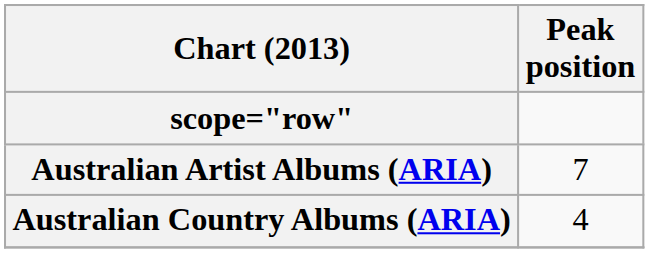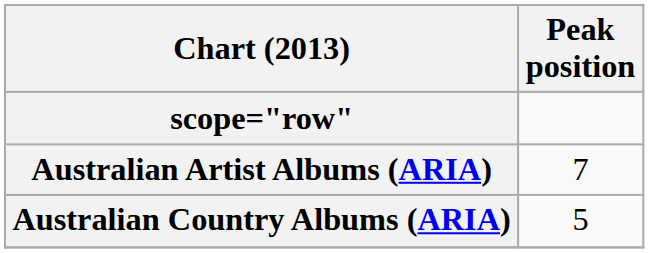(580, 220) 4 -> (580, 220) 5
